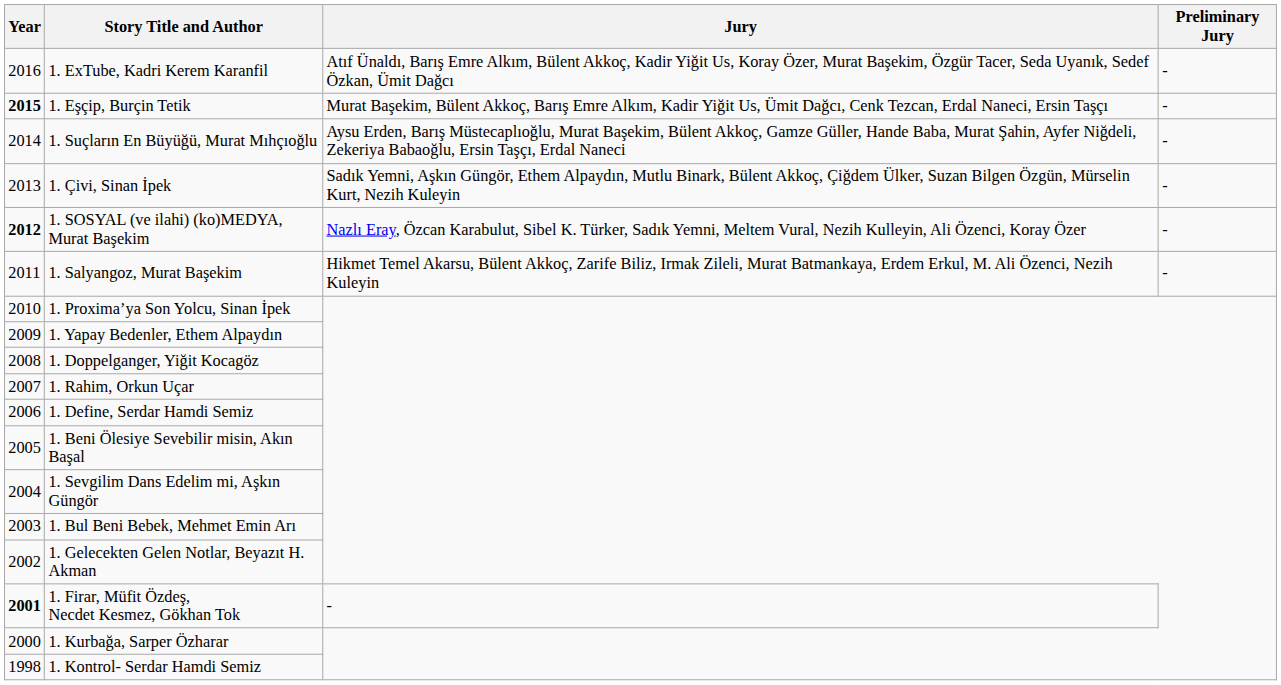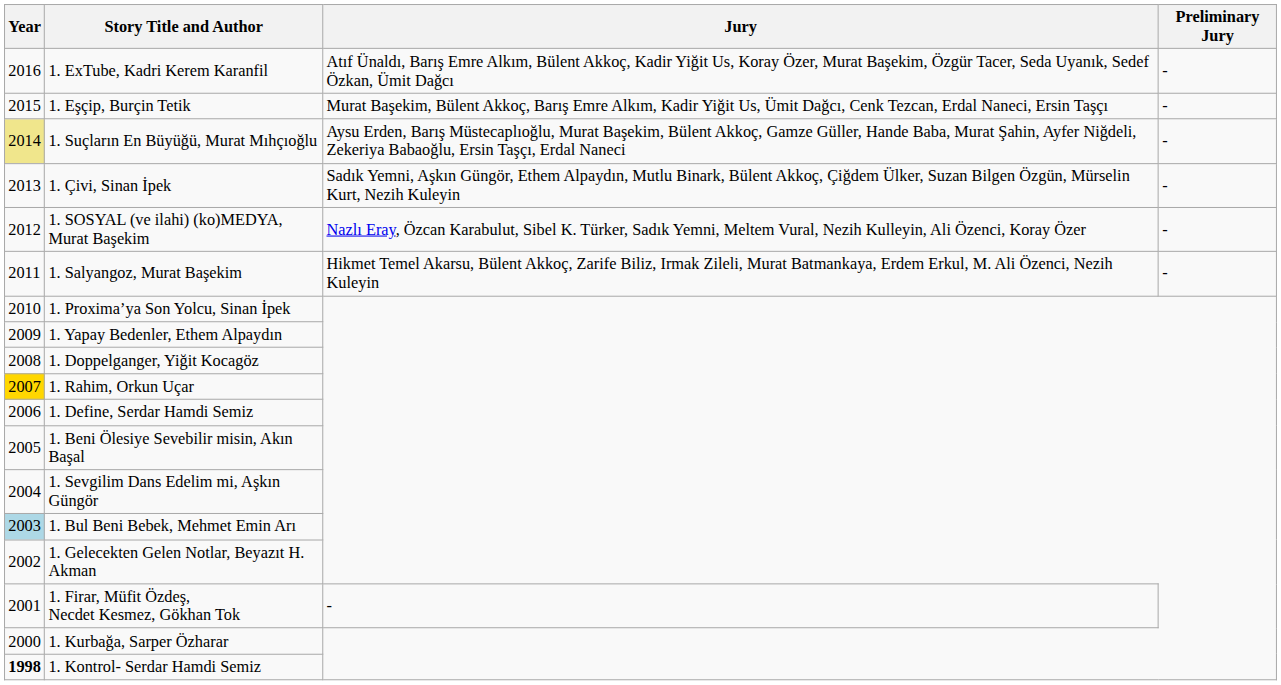(25, 105) bold -> (25, 105) normal
(25, 140) no background -> (25, 140) khaki background
(25, 229) bold -> (25, 229) normal
(25, 386) no background -> (25, 386) gold background
(25, 526) no background -> (25, 526) lightblue background
(25, 605) bold -> (25, 605) normal
(25, 666) normal -> (25, 666) bold
